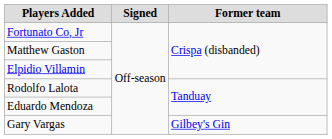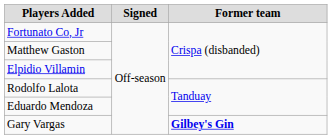(201, 124) normal -> (202, 124) bold
